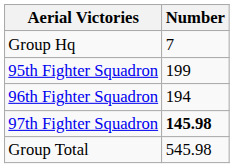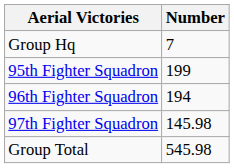(189, 123) bold -> (189, 123) normal
